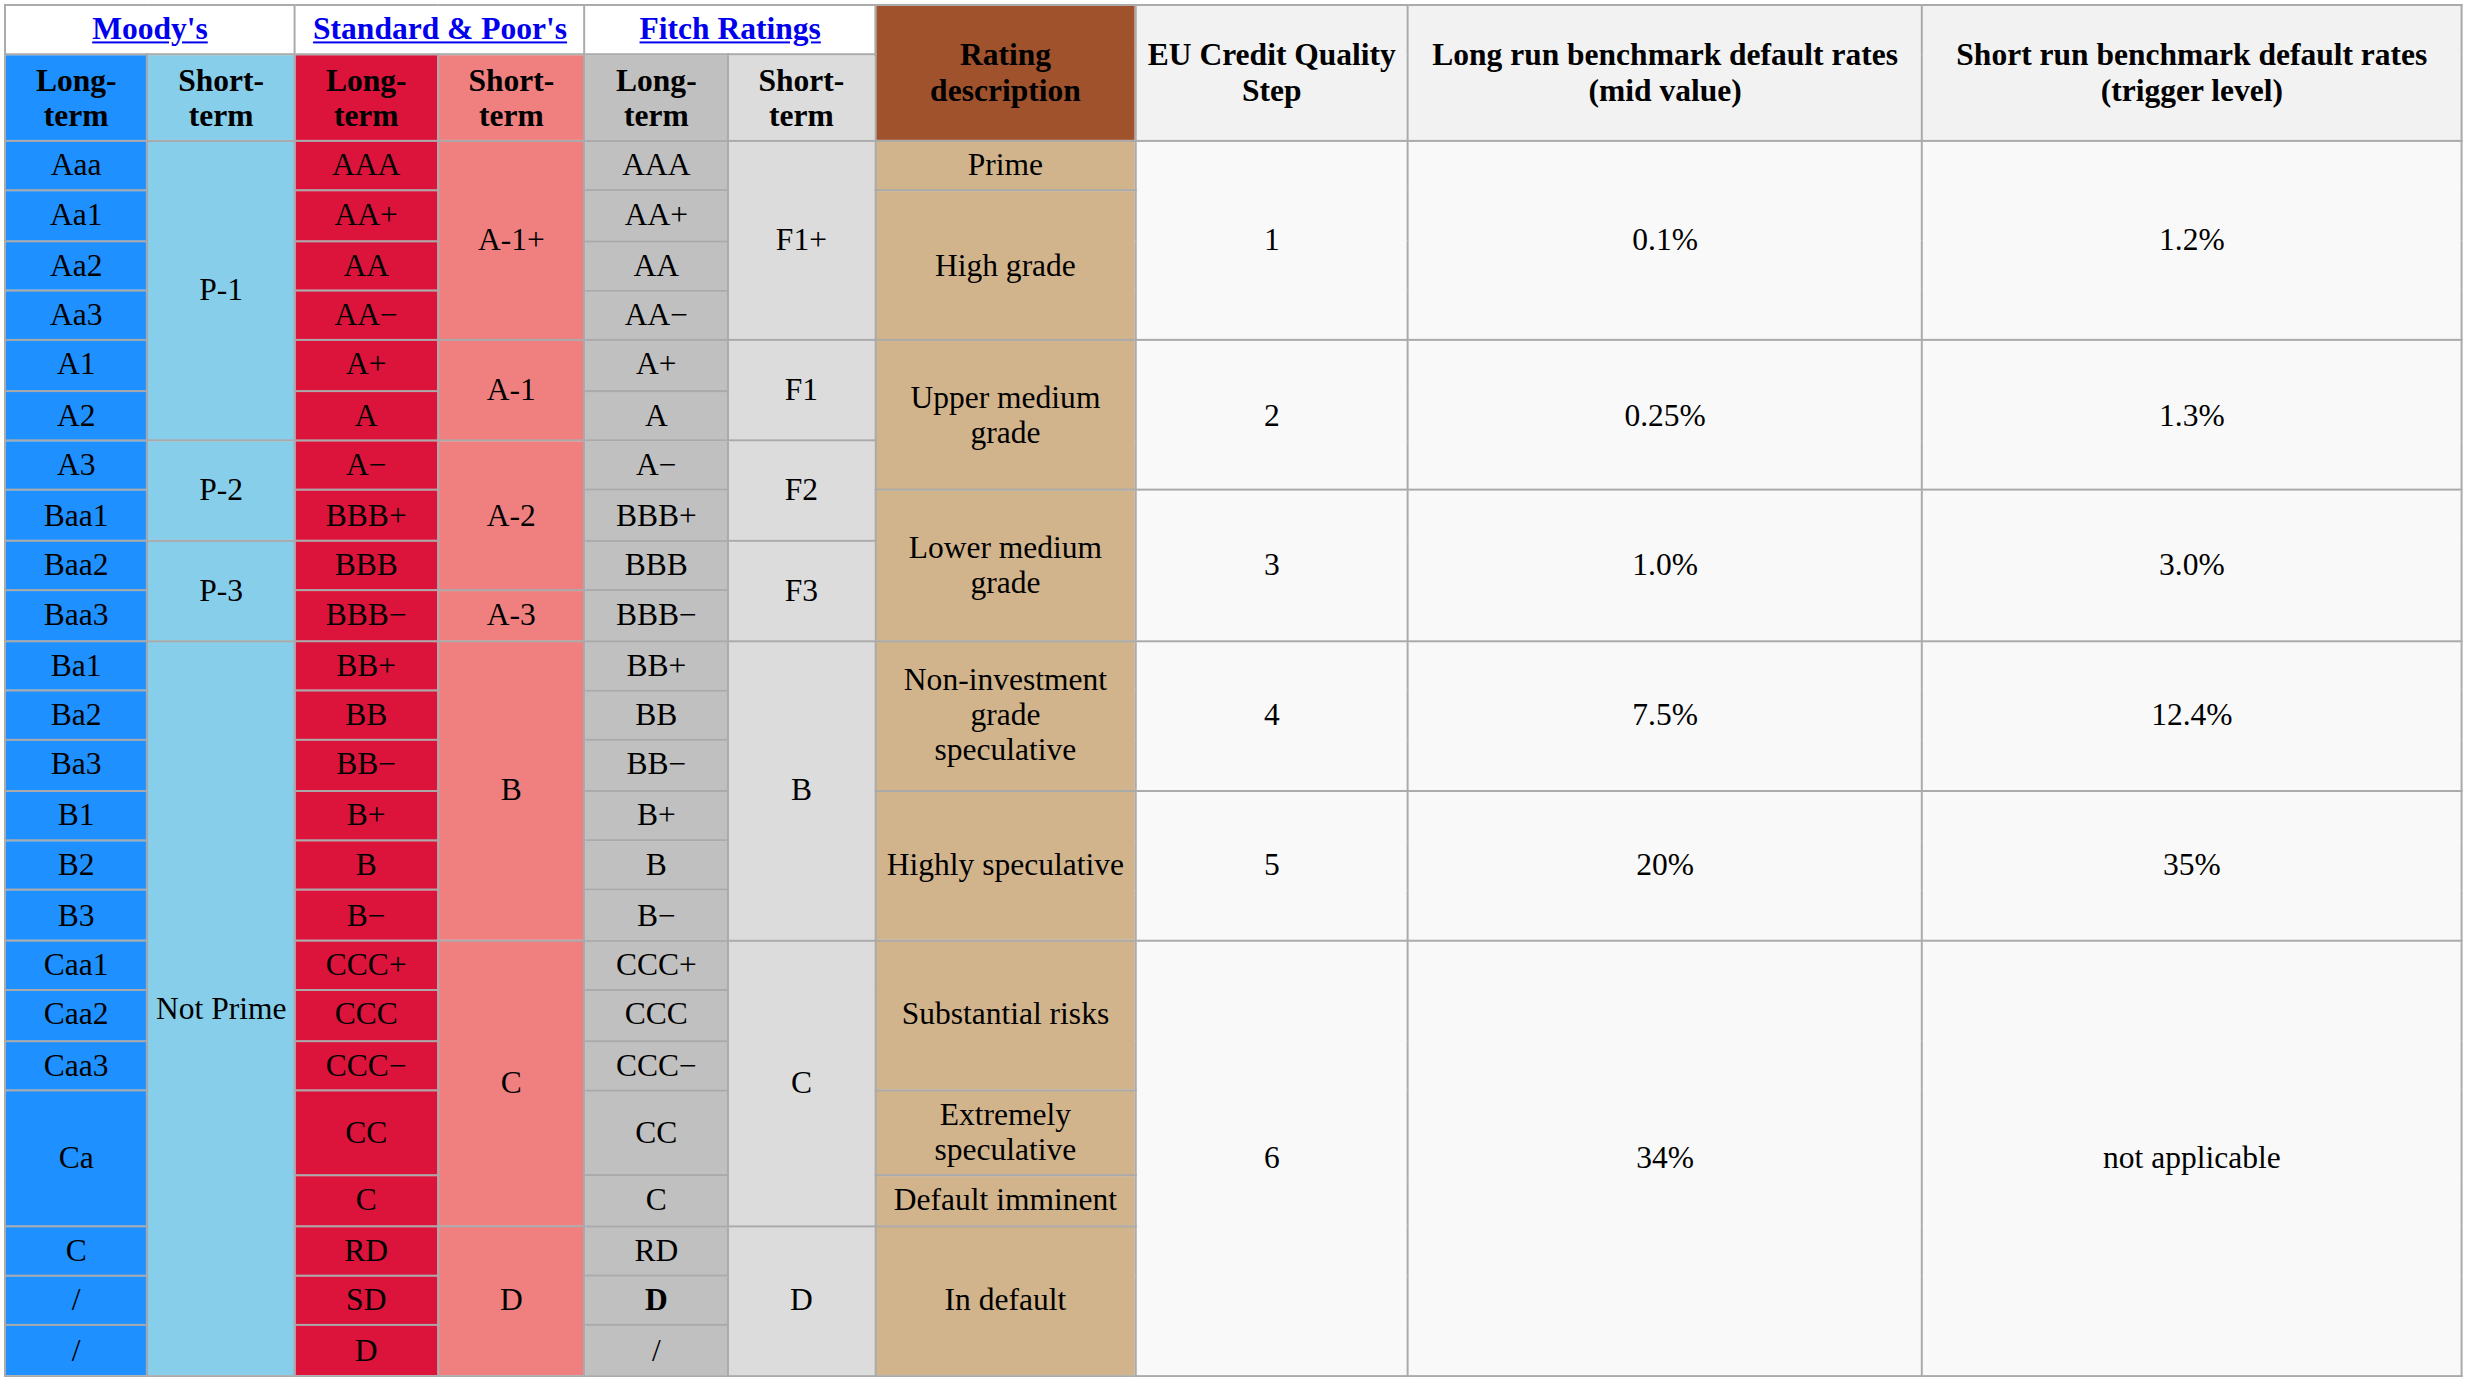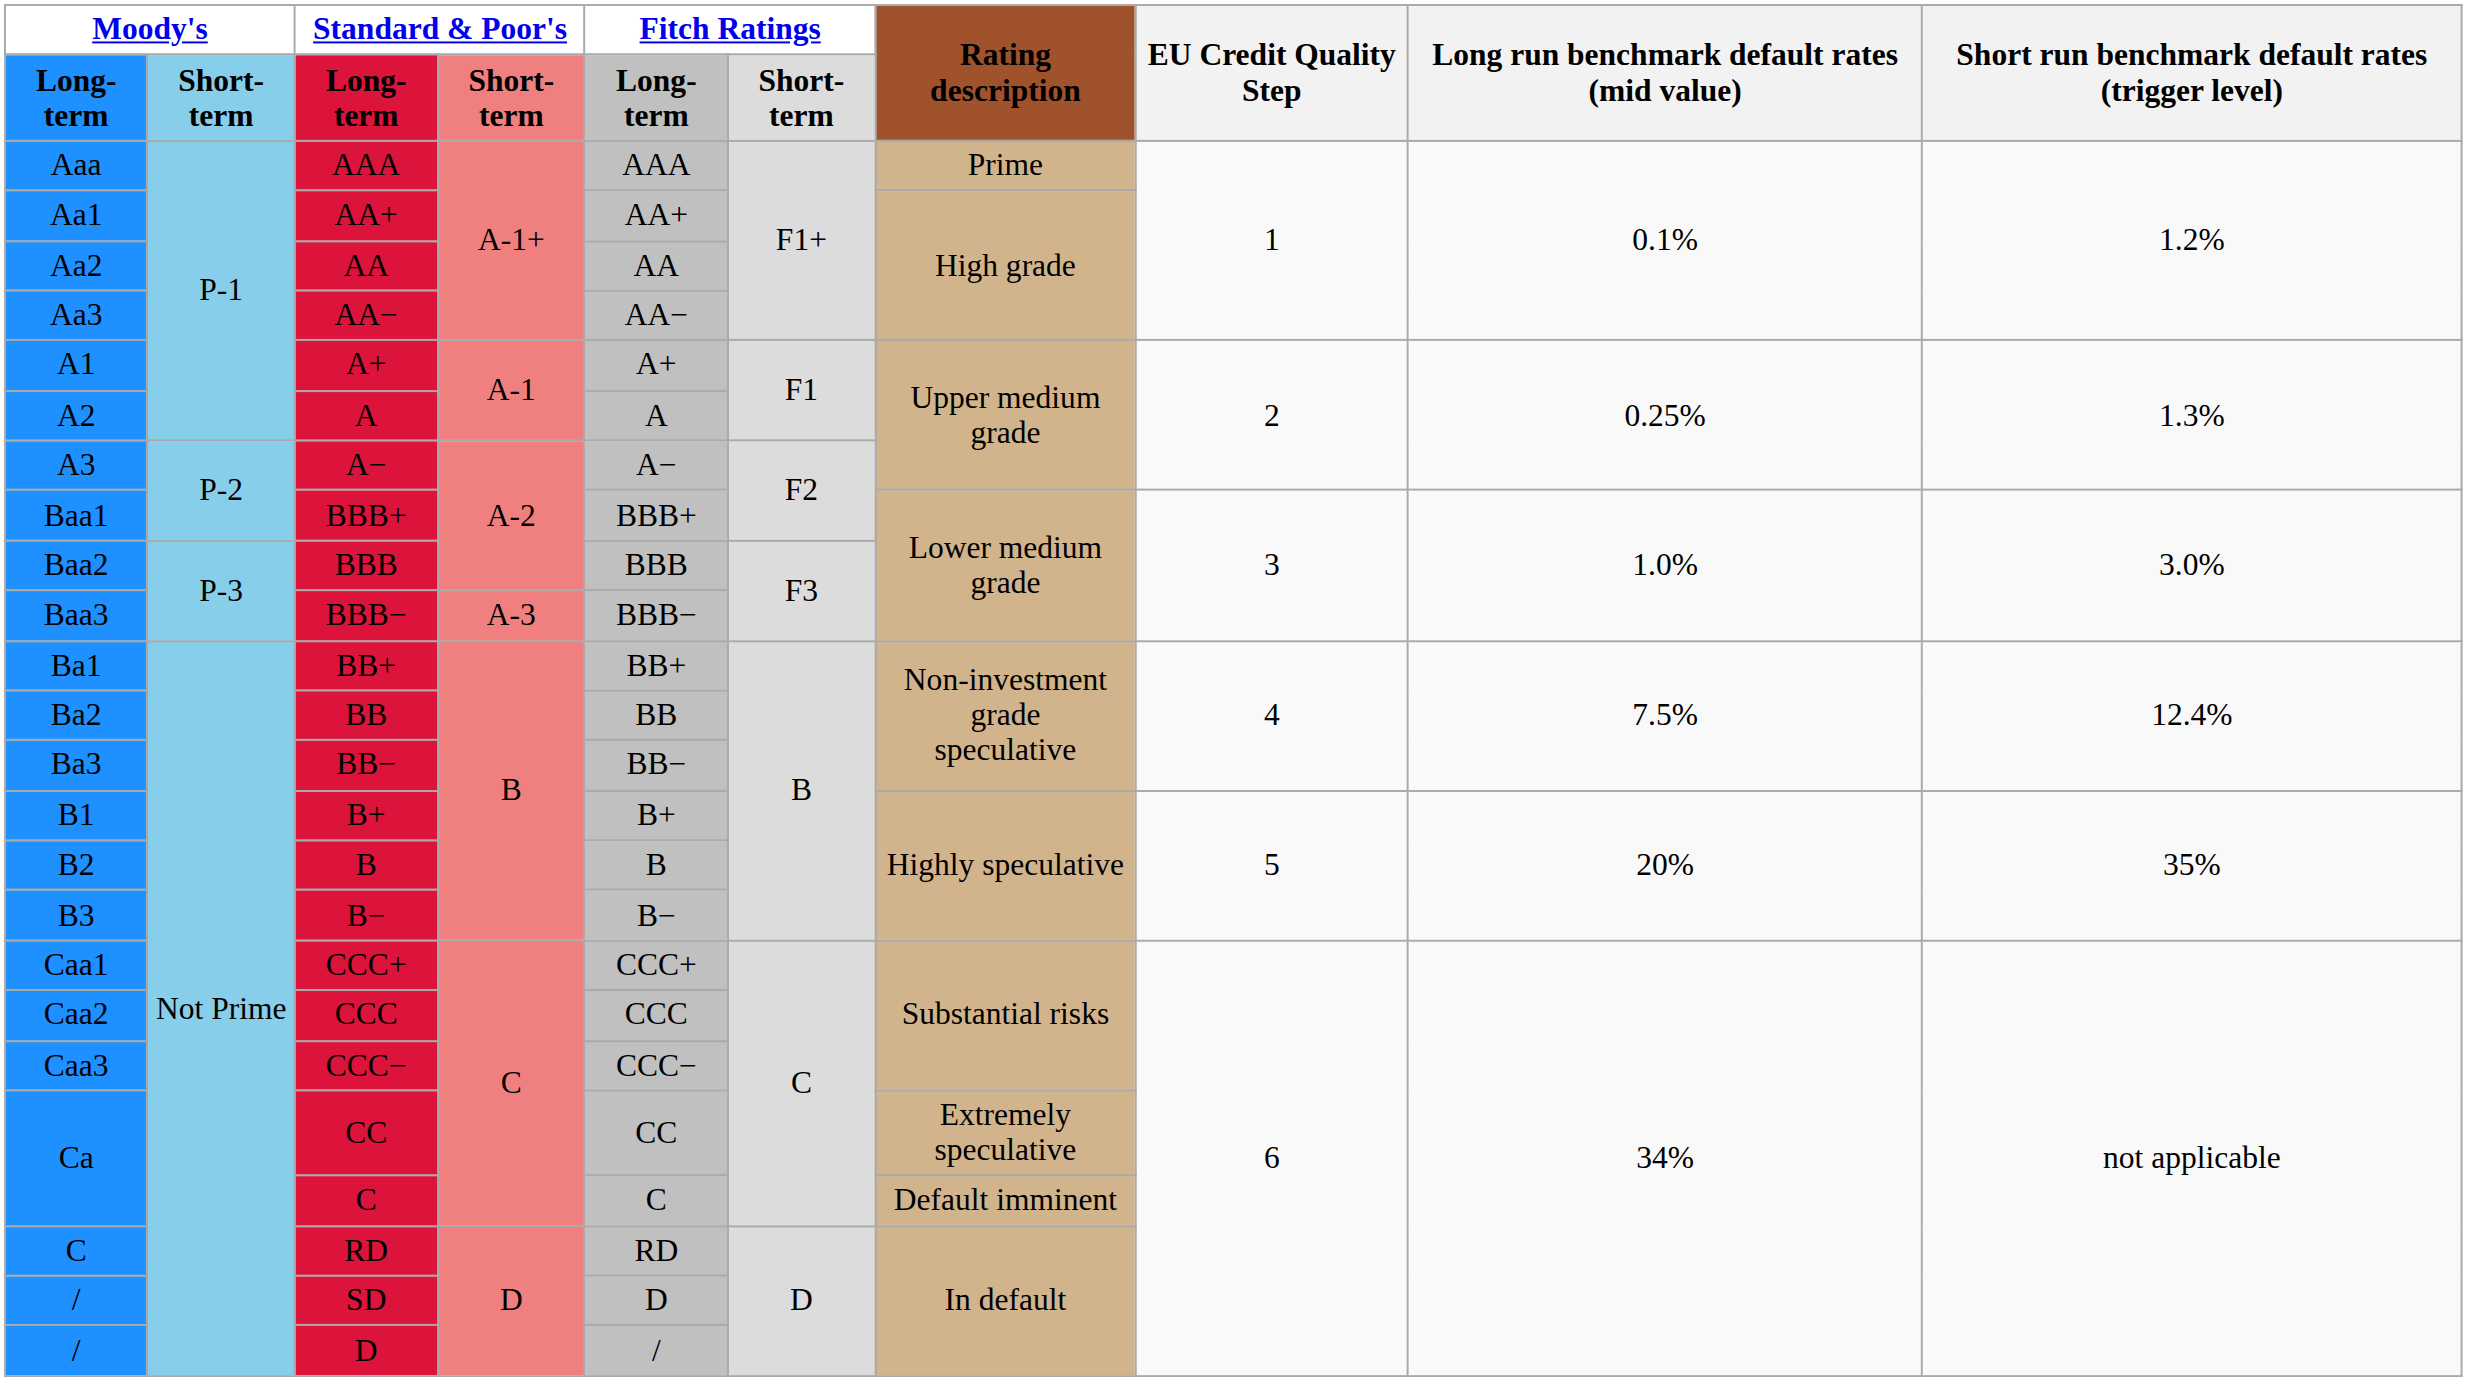(656, 1300) bold -> (656, 1300) normal
